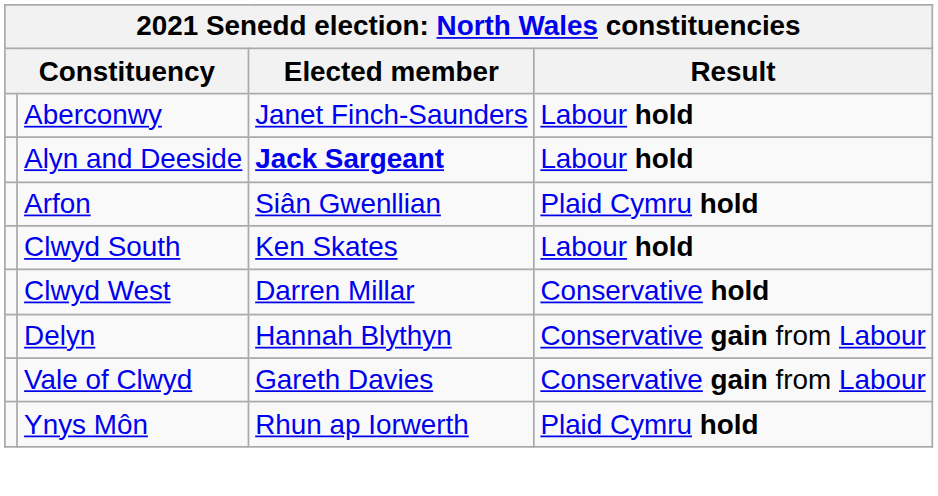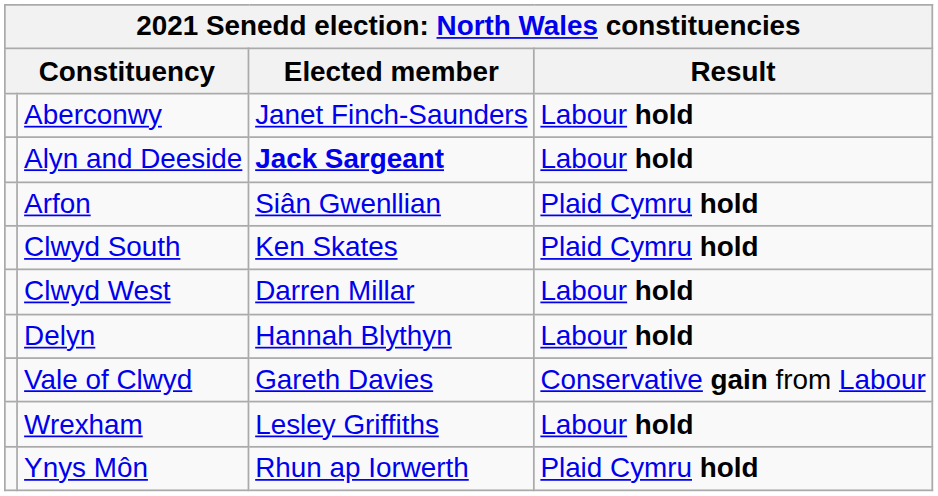(617, 247) Labour hold -> (649, 247) Plaid Cymru hold
(655, 291) Conservative hold -> (617, 291) Labour hold
(733, 335) Conservative gain from Labour -> (617, 335) Labour hold
+ row: (83, 423)
